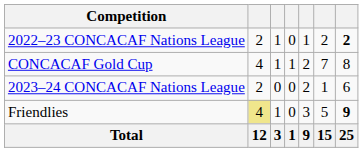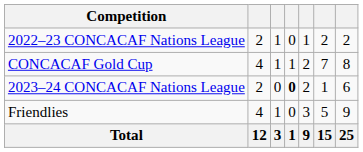(347, 40) bold -> (347, 40) normal
(292, 87) normal -> (292, 87) bold
(259, 111) khaki background -> (259, 111) no background
(347, 111) bold -> (347, 111) normal
